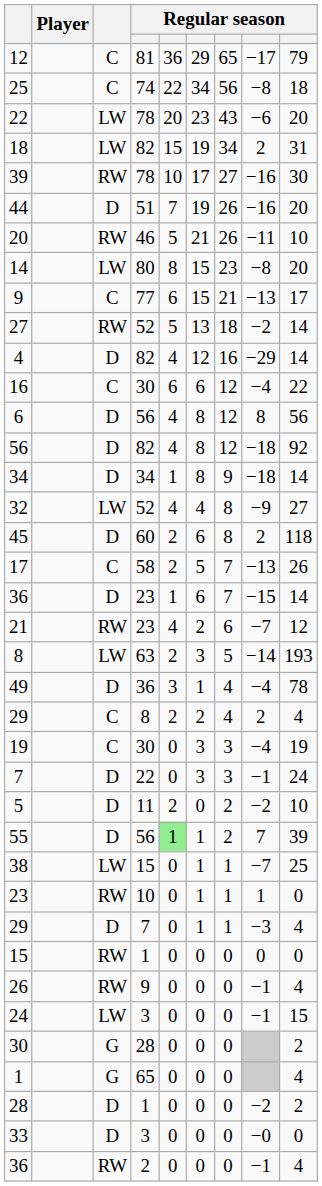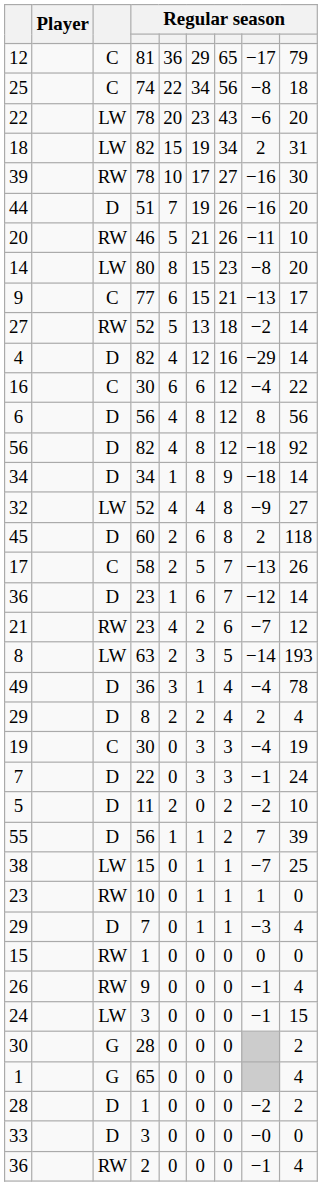(261, 597) −15 -> (261, 597) −12
(112, 716) C -> (112, 716) D
(173, 836) lightgreen background -> (173, 836) no background
